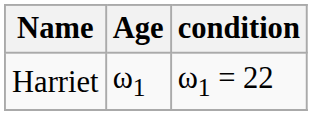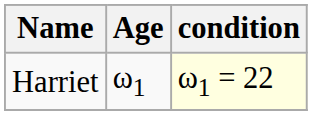(226, 81) no background -> (226, 81) lightyellow background
